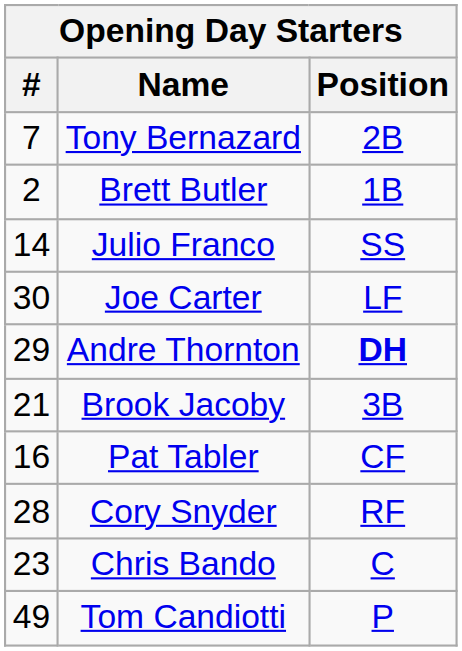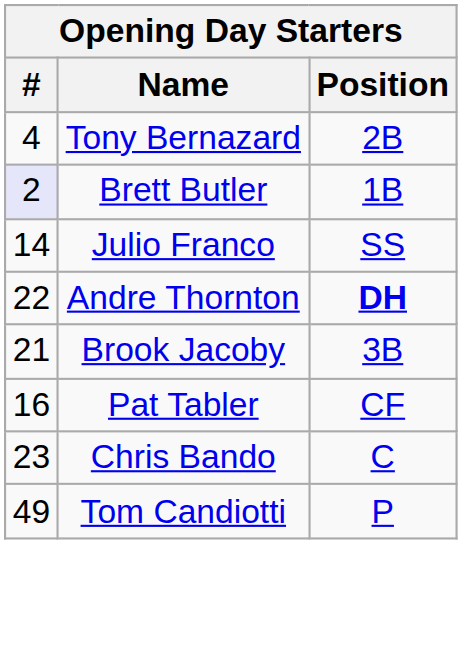(31, 137) 7 -> (31, 137) 4
(31, 191) no background -> (31, 191) lavender background
- row: (183, 297)
(31, 350) 29 -> (31, 297) 22
- row: (183, 510)
